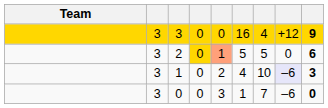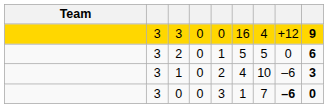(200, 53) gold background -> (200, 53) no background
(221, 53) lightsalmon background -> (221, 53) no background
(288, 73) lavender background -> (288, 73) no background
(288, 93) normal -> (288, 93) bold
